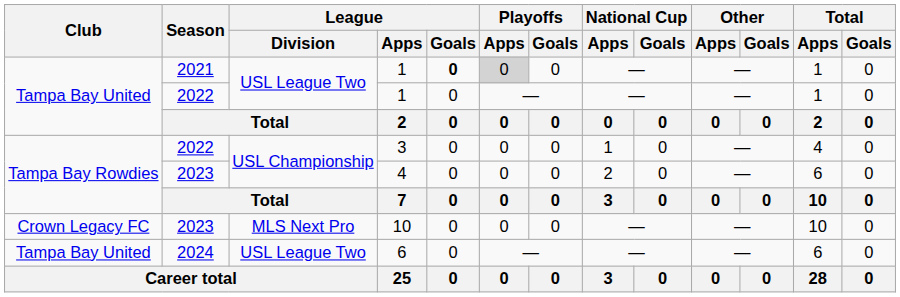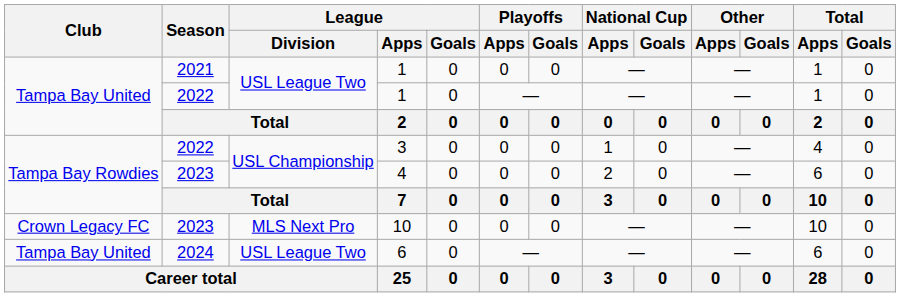(453, 69) bold -> (453, 69) normal
(504, 69) lightgrey background -> (504, 69) no background
